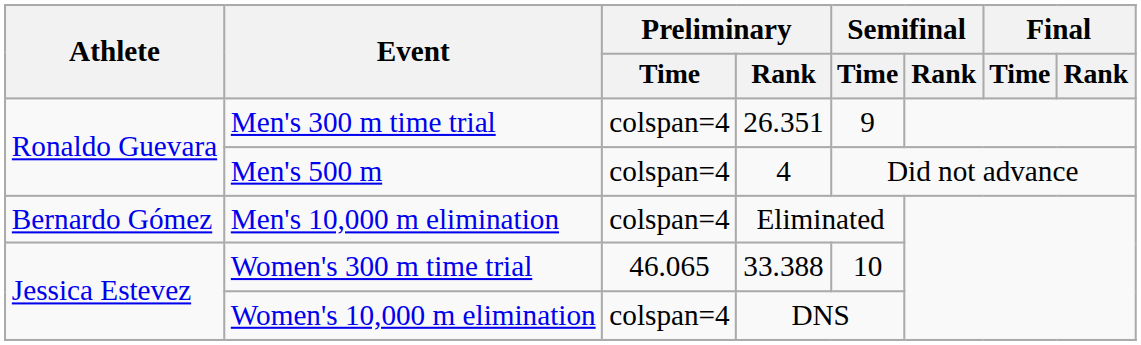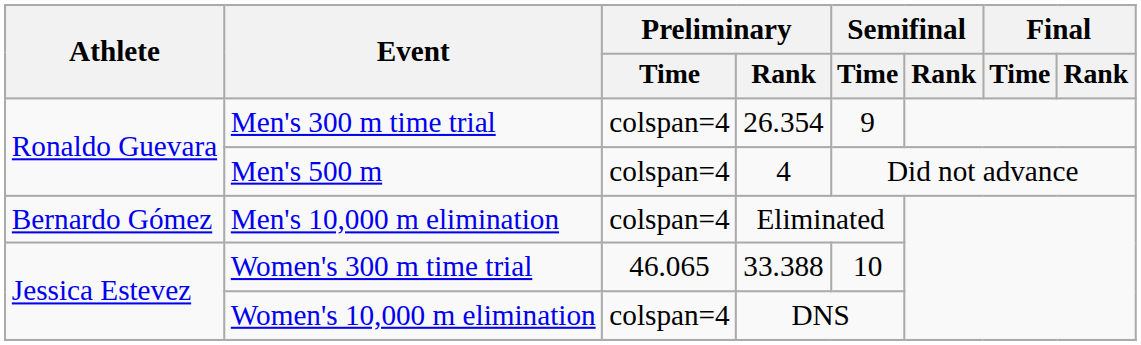(784, 122) 26.351 -> (784, 122) 26.354
